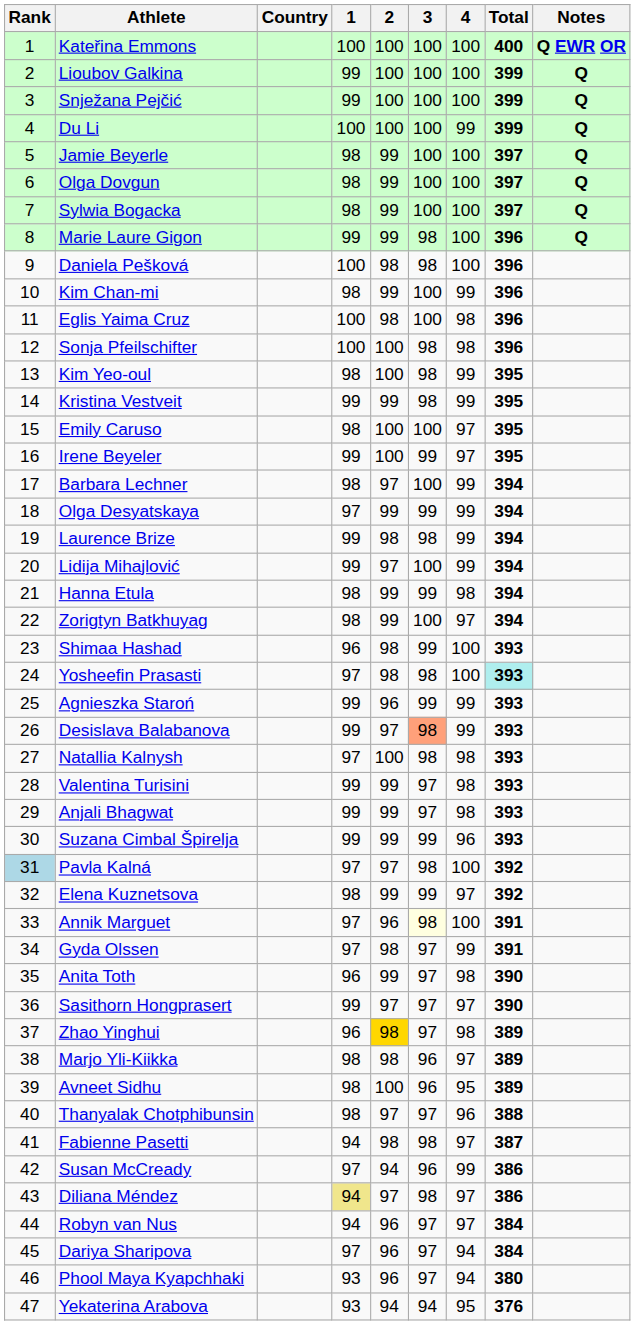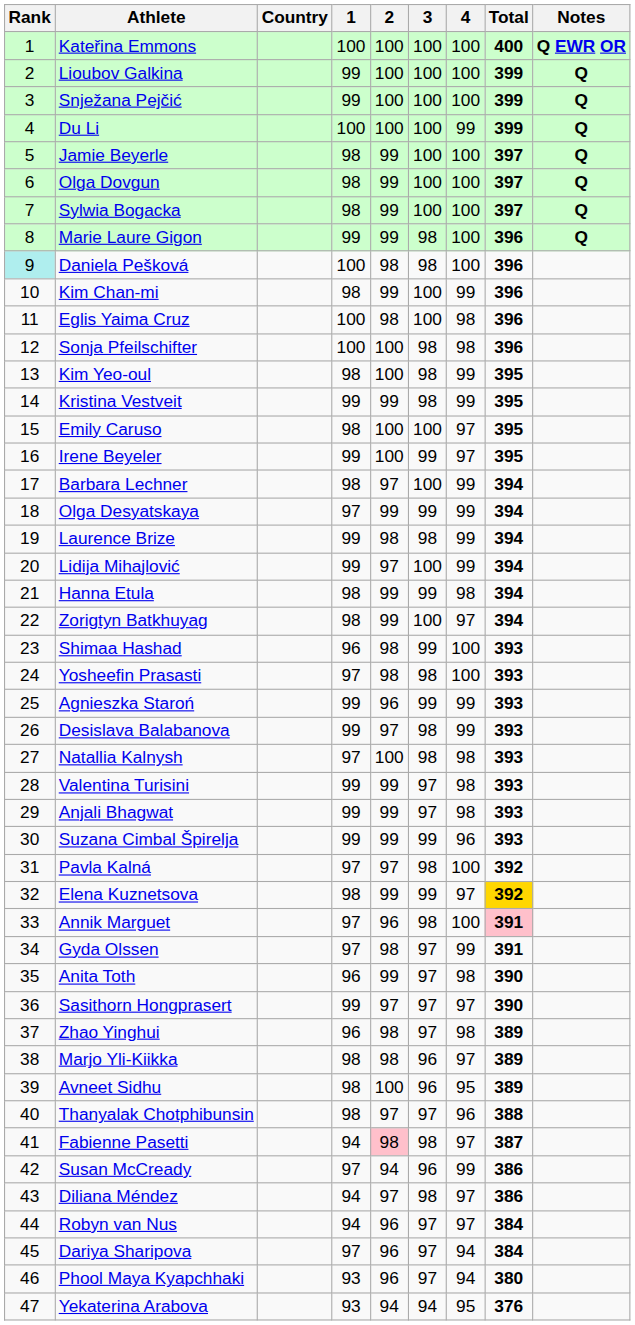(30, 264) no background -> (30, 264) paleturquoise background
(509, 675) paleturquoise background -> (509, 675) no background
(427, 730) lightsalmon background -> (427, 730) no background
(30, 867) lightblue background -> (30, 867) no background
(509, 895) no background -> (509, 895) gold background
(427, 922) lightyellow background -> (427, 922) no background
(509, 922) no background -> (509, 922) pink background
(389, 1032) gold background -> (389, 1032) no background
(389, 1141) no background -> (389, 1141) pink background
(351, 1196) khaki background -> (351, 1196) no background
